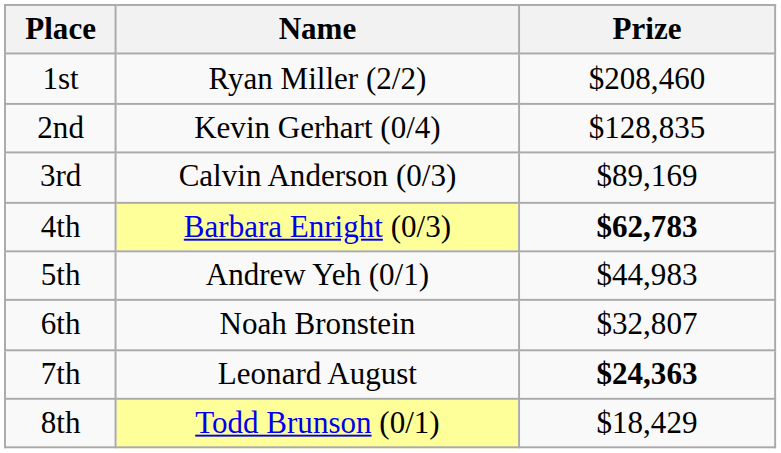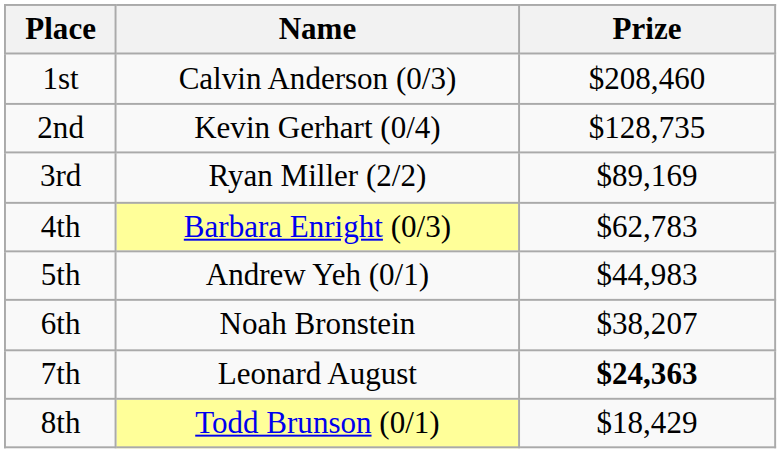(317, 78) Ryan Miller (2/2) -> (317, 78) Calvin Anderson (0/3)
(647, 127) $128,835 -> (647, 127) $128,735
(317, 176) Calvin Anderson (0/3) -> (317, 176) Ryan Miller (2/2)
(647, 226) bold -> (647, 226) normal
(647, 324) $32,807 -> (647, 324) $38,207
